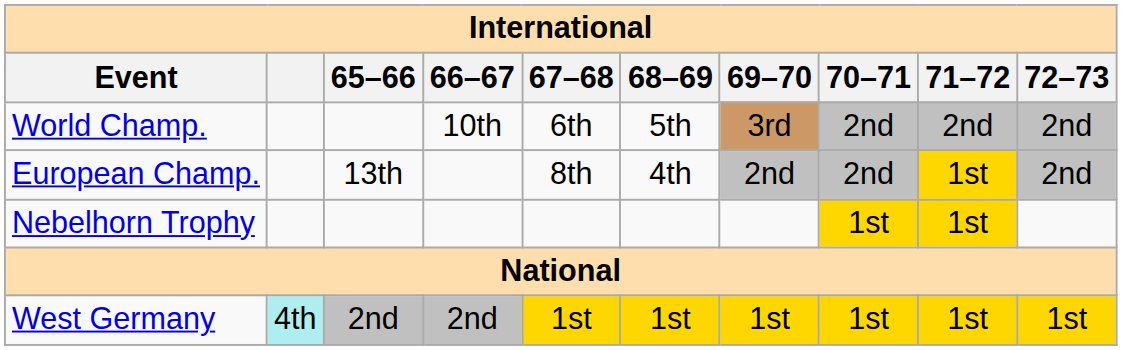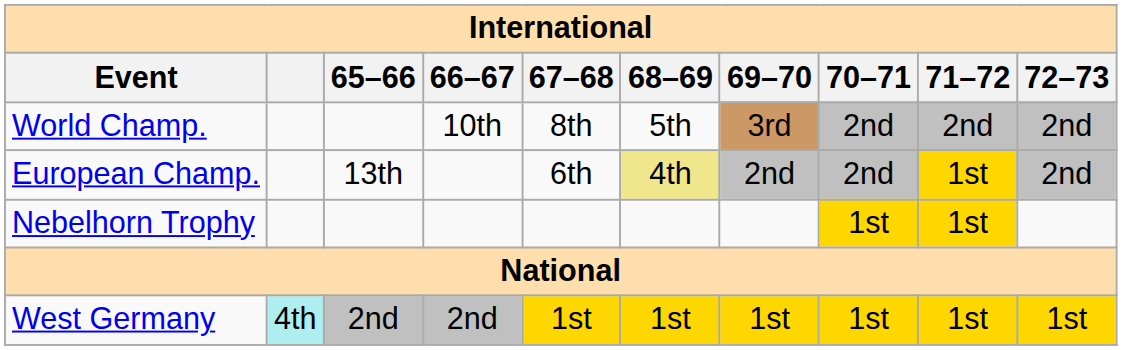(571, 125) 6th -> (571, 125) 8th
(571, 174) 8th -> (571, 174) 6th
(670, 174) no background -> (670, 174) khaki background
